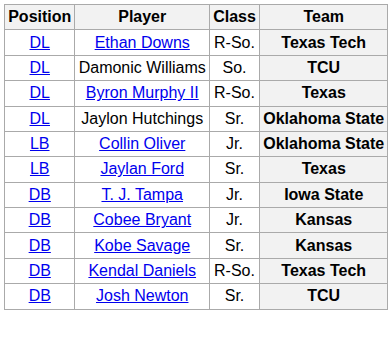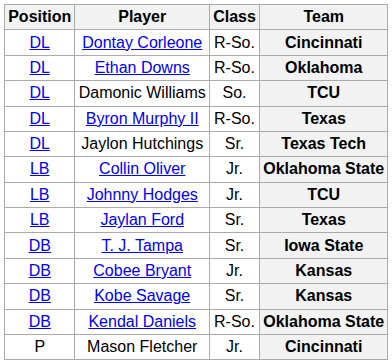+ row: (142, 42)
(324, 42) Texas Tech -> (324, 67) Oklahoma
(324, 118) Oklahoma State -> (324, 144) Texas Tech
+ row: (142, 194)
(235, 194) Jr. -> (235, 245) Sr.
(324, 270) Texas Tech -> (324, 321) Oklahoma State
- row: (142, 296)
+ row: (142, 347)
